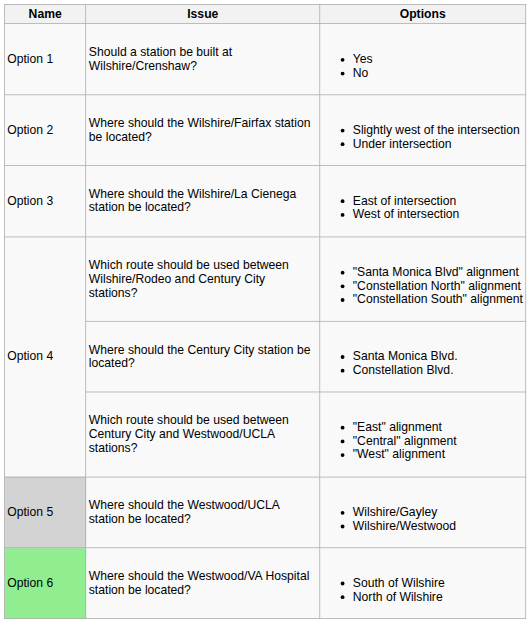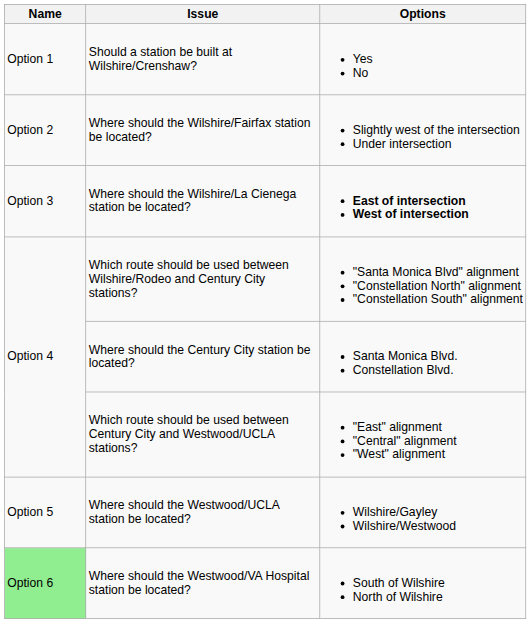(423, 208) normal -> (423, 208) bold
(30, 512) lightgrey background -> (30, 512) no background
